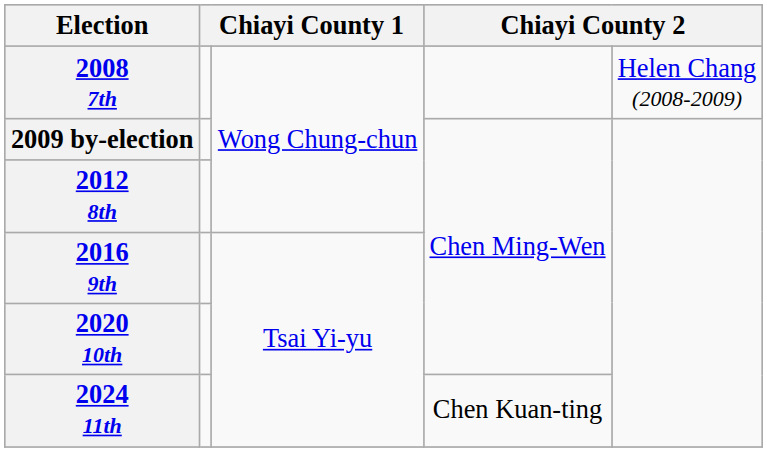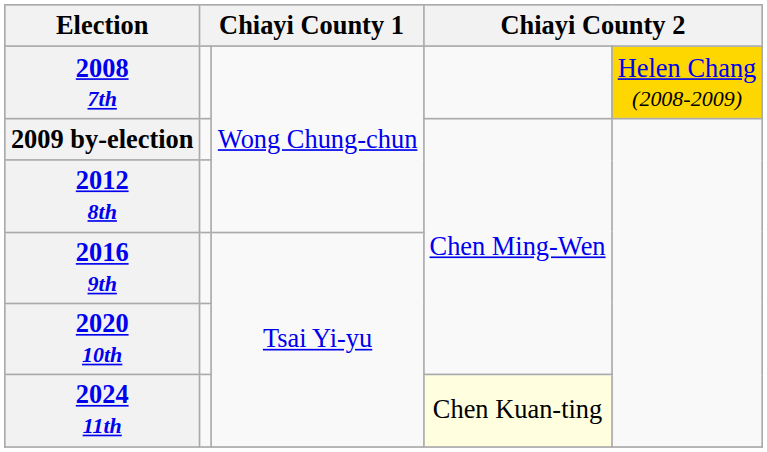(687, 82) no background -> (687, 82) gold background
(518, 410) no background -> (518, 410) lightyellow background
